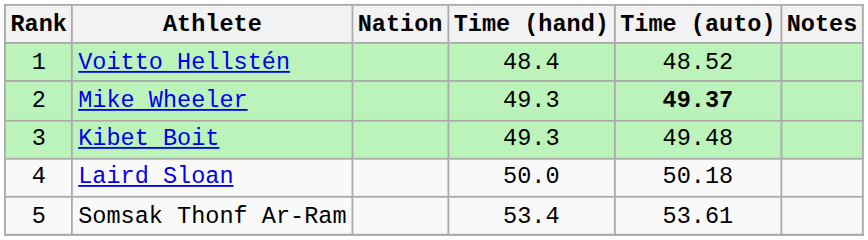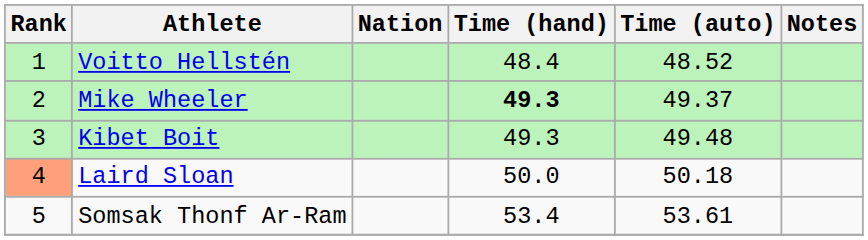(531, 101) normal -> (531, 101) bold
(698, 101) bold -> (698, 101) normal
(39, 177) no background -> (39, 177) lightsalmon background
